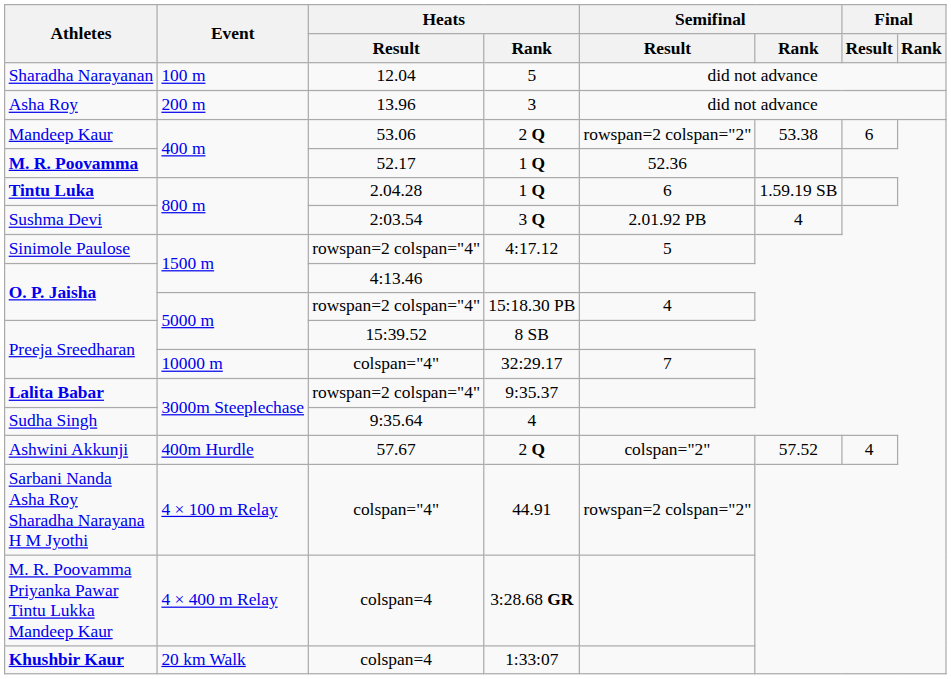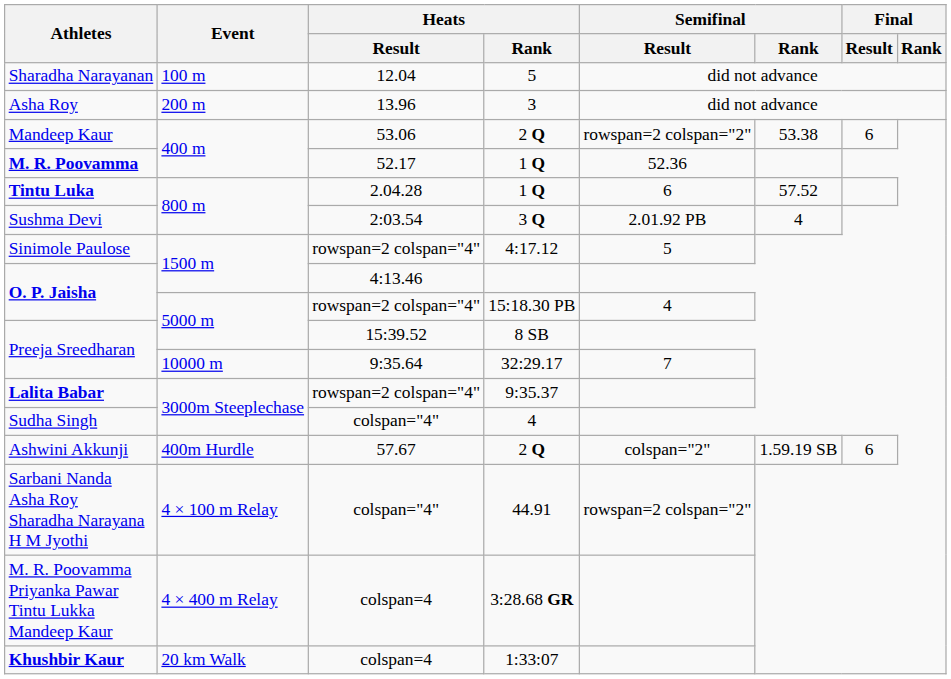(798, 191) 1.59.19 SB -> (798, 191) 57.52
(396, 364) colspan="4" -> (396, 364) 9:35.64
(396, 421) 9:35.64 -> (396, 421) colspan="4"
(798, 450) 57.52 -> (798, 450) 1.59.19 SB
(869, 450) 4 -> (869, 450) 6
